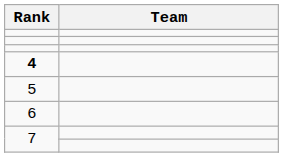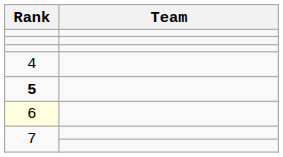(32, 64) bold -> (32, 64) normal
(32, 89) normal -> (32, 89) bold
(32, 114) no background -> (32, 114) lightyellow background
